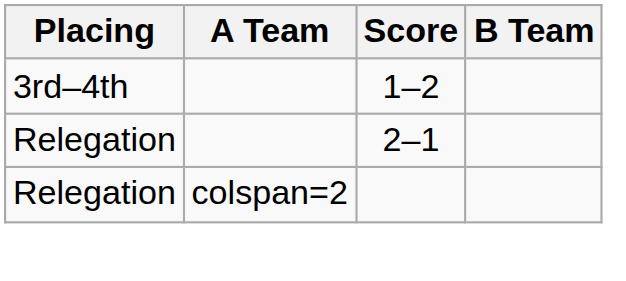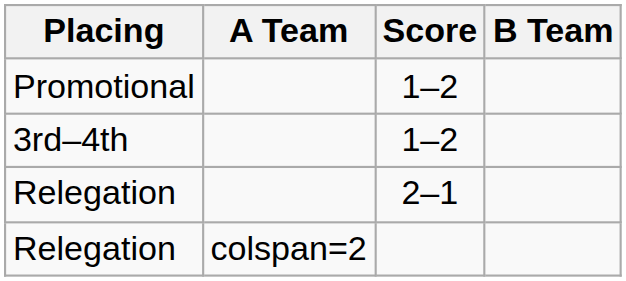+ row: (104, 85)
